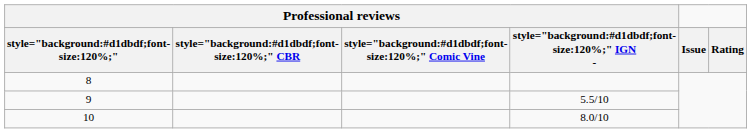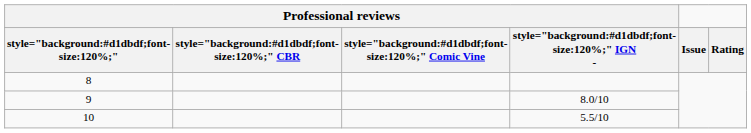(594, 100) 5.5/10 -> (594, 100) 8.0/10
(594, 118) 8.0/10 -> (594, 118) 5.5/10
